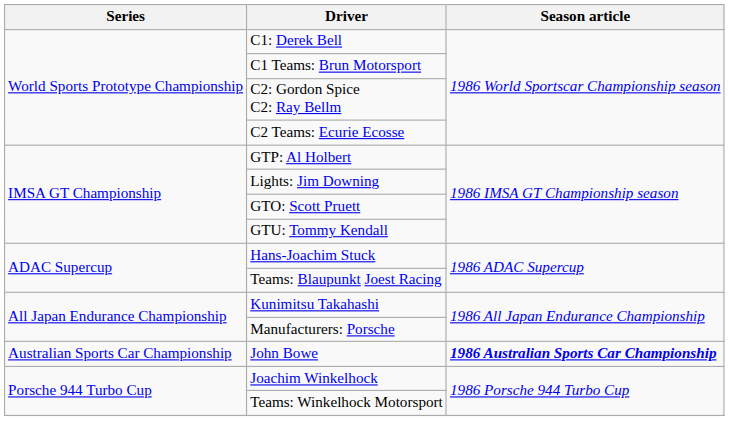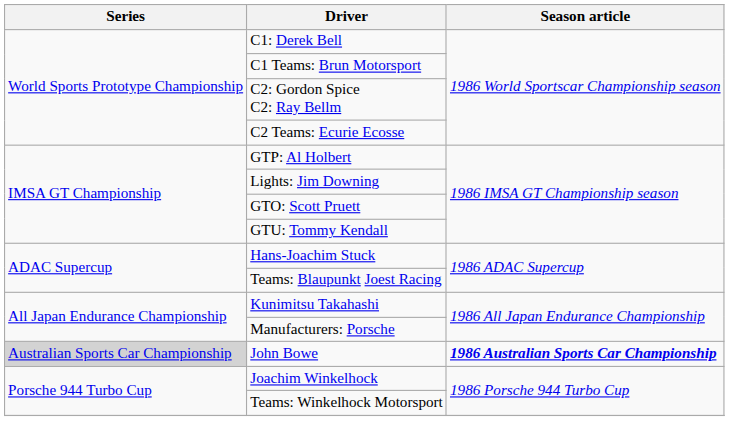(120, 353) no background -> (120, 353) lightgrey background
